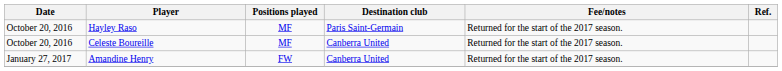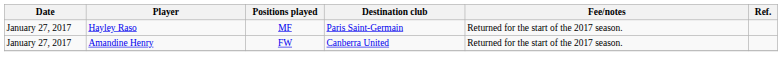(39, 27) October 20, 2016 -> (39, 27) January 27, 2017
- row: (121, 43)
